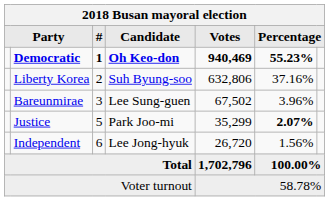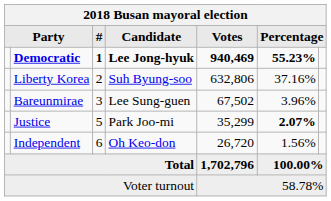(144, 57) Oh Keo-don -> (151, 57) Lee Jong-hyuk
(149, 143) Lee Jong-hyuk -> (142, 143) Oh Keo-don
